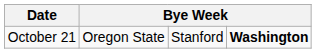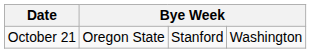(269, 37) bold -> (266, 37) normal
